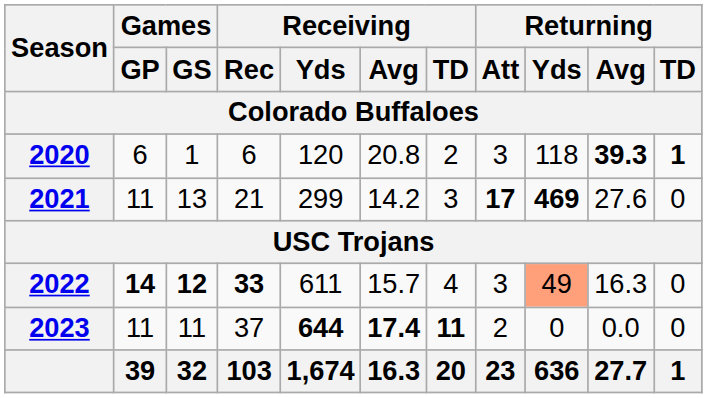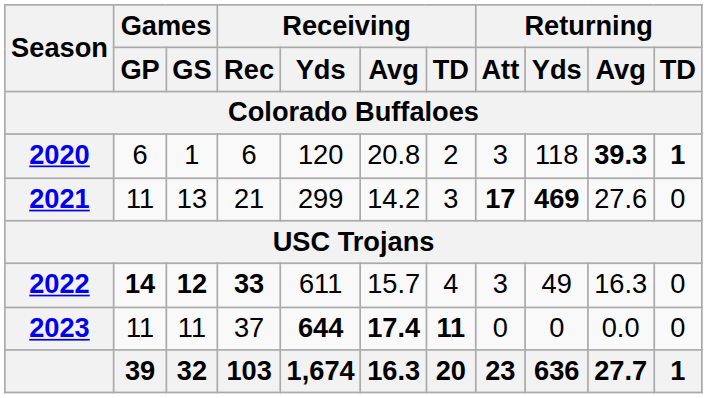(557, 284) lightsalmon background -> (557, 284) no background
(500, 328) 2 -> (500, 328) 0
